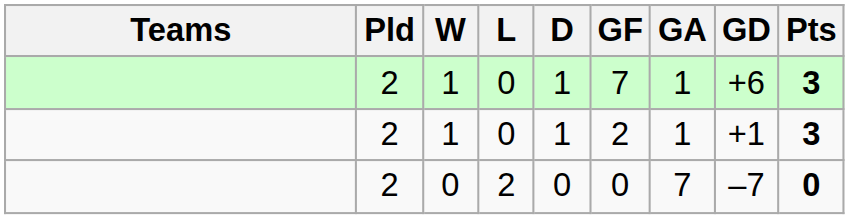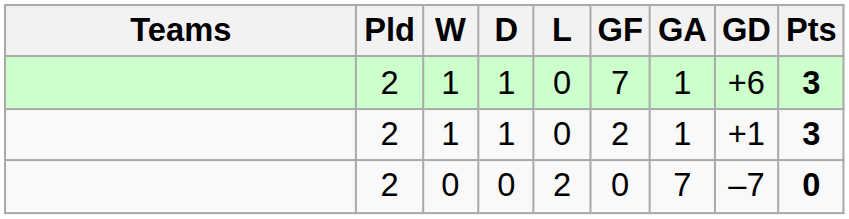columns swapped: (562, 30) <-> (506, 30)
